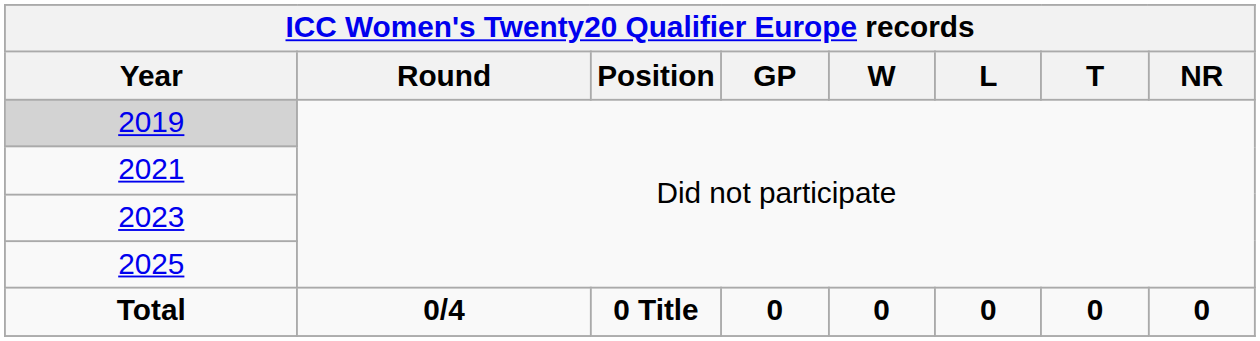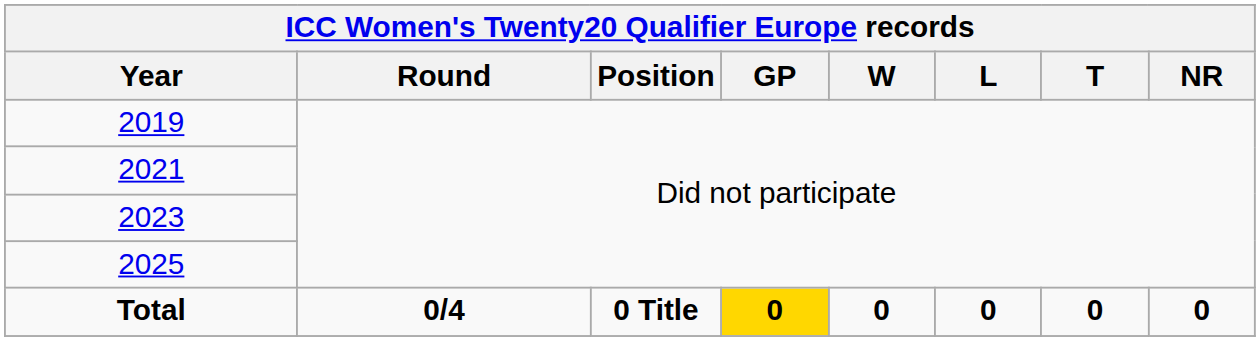(151, 122) lightgrey background -> (151, 122) no background
(775, 311) no background -> (775, 311) gold background
